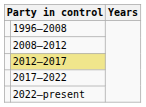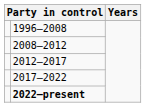(40, 61) khaki background -> (40, 61) no background
(49, 94) normal -> (49, 94) bold
